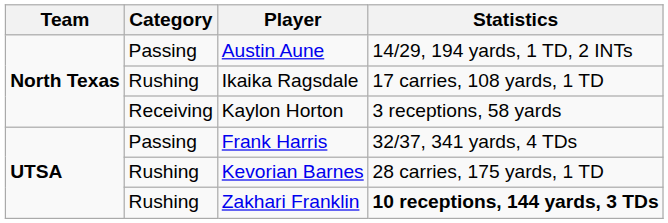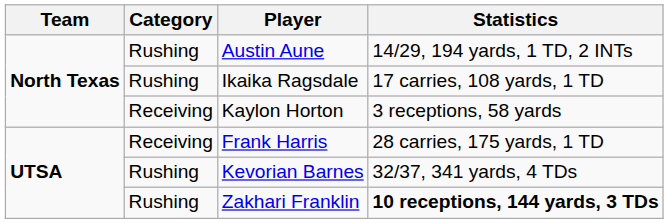(163, 50) Passing -> (164, 50) Rushing
(163, 141) Passing -> (171, 141) Receiving
(475, 141) 32/37, 341 yards, 4 TDs -> (488, 141) 28 carries, 175 yards, 1 TD
(488, 172) 28 carries, 175 yards, 1 TD -> (475, 172) 32/37, 341 yards, 4 TDs
